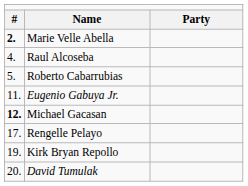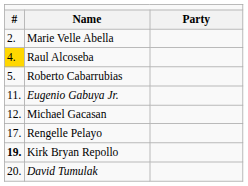(11, 38) bold -> (11, 38) normal
(11, 57) no background -> (11, 57) gold background
(14, 114) bold -> (14, 114) normal
(14, 152) normal -> (14, 152) bold
